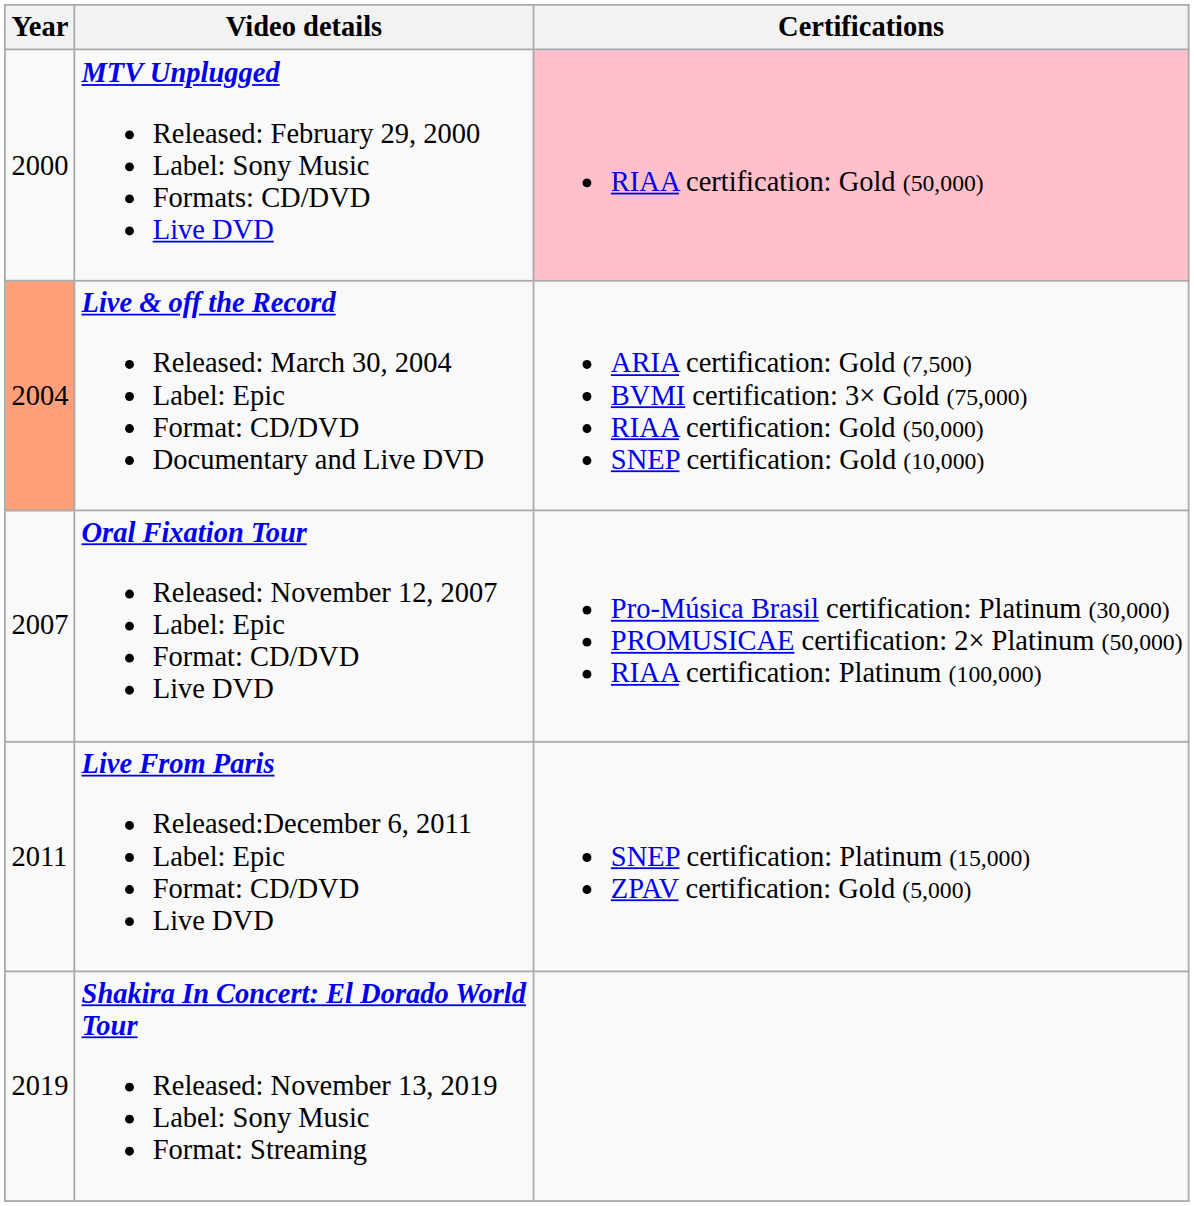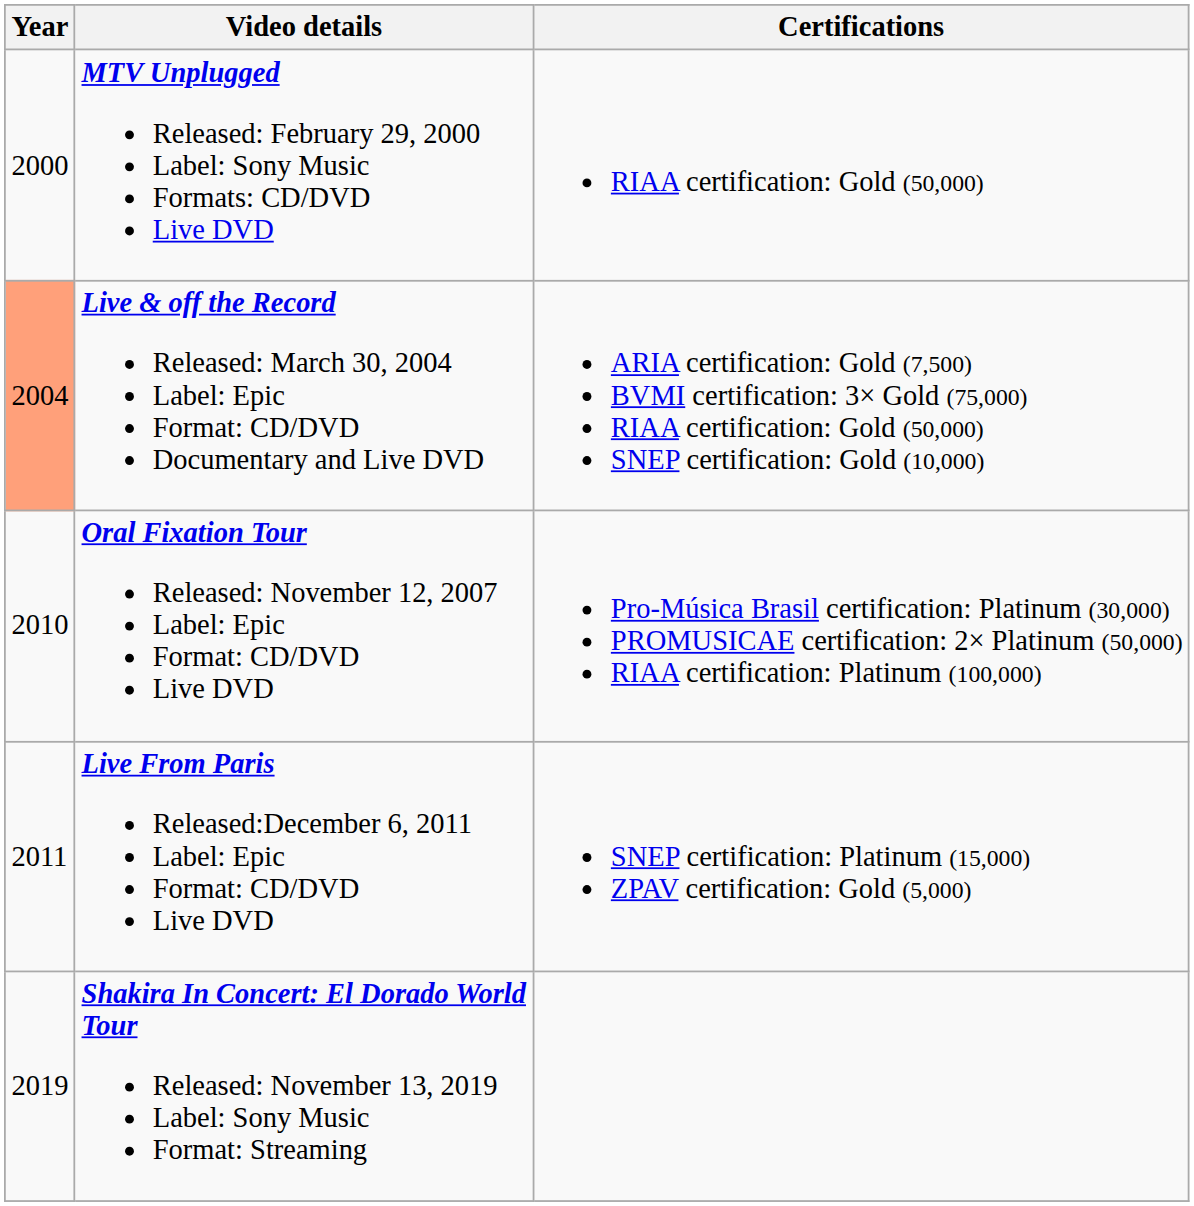(861, 181) pink background -> (861, 181) no background
(40, 625) 2007 -> (40, 625) 2010
